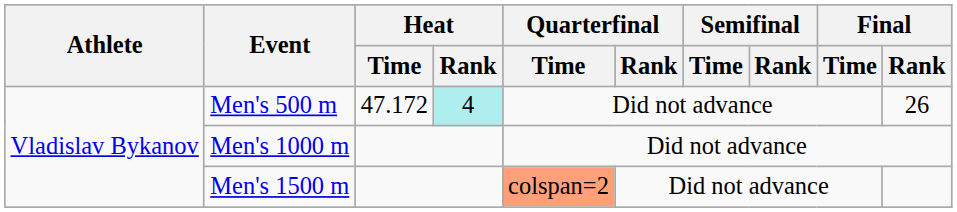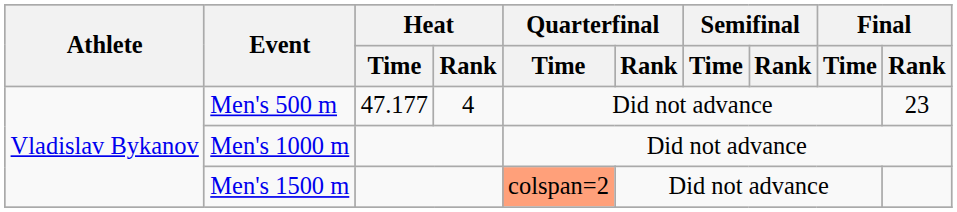(394, 105) 47.172 -> (394, 105) 47.177
(468, 105) paleturquoise background -> (468, 105) no background
(917, 105) 26 -> (917, 105) 23
